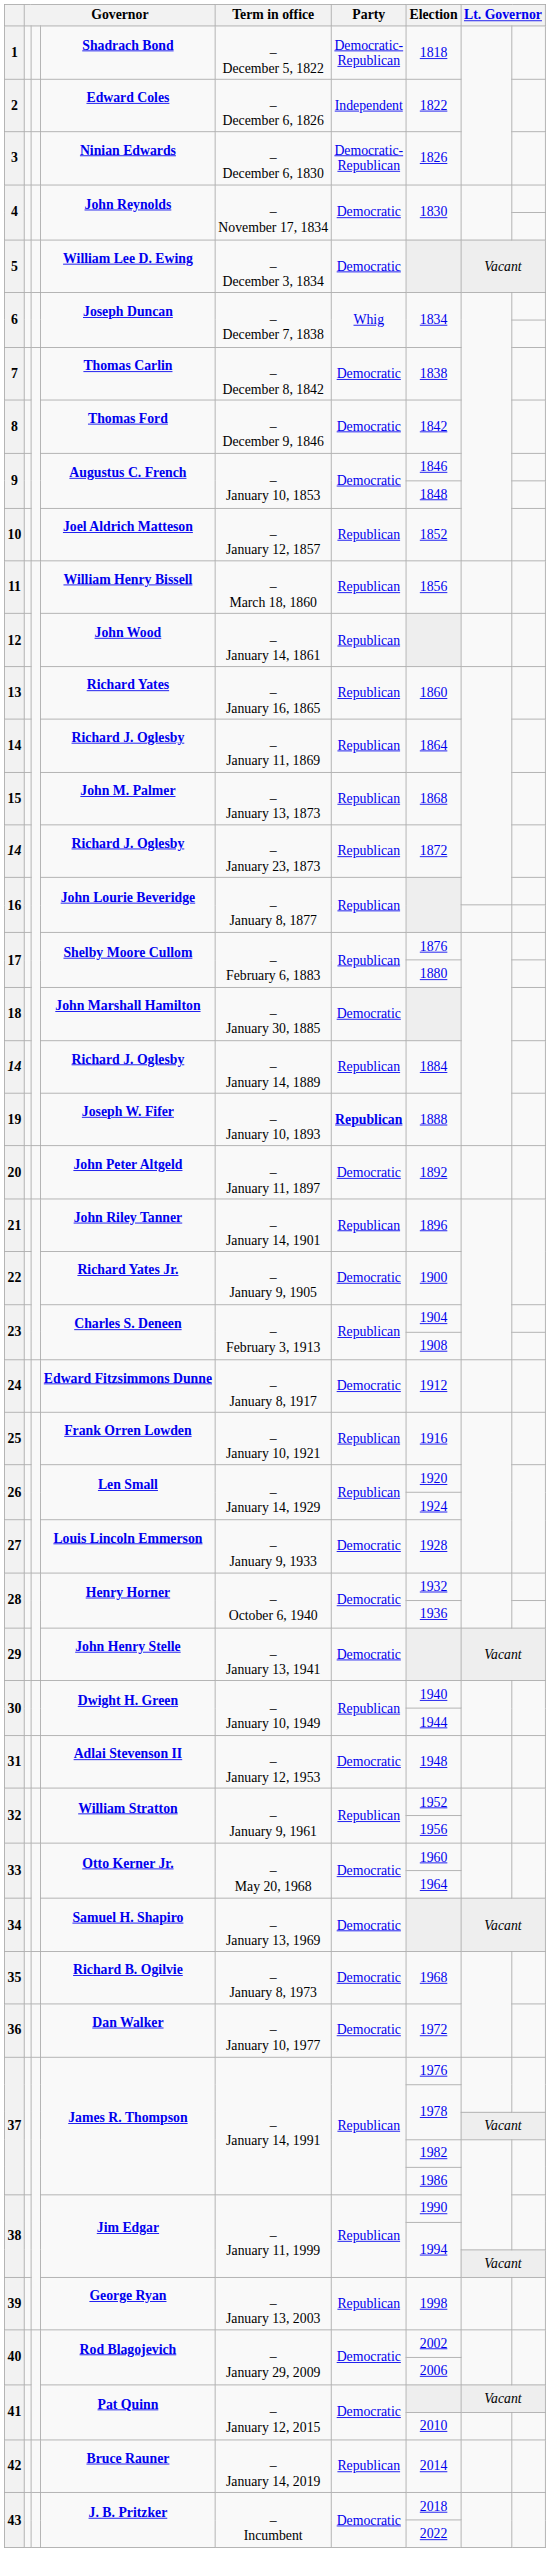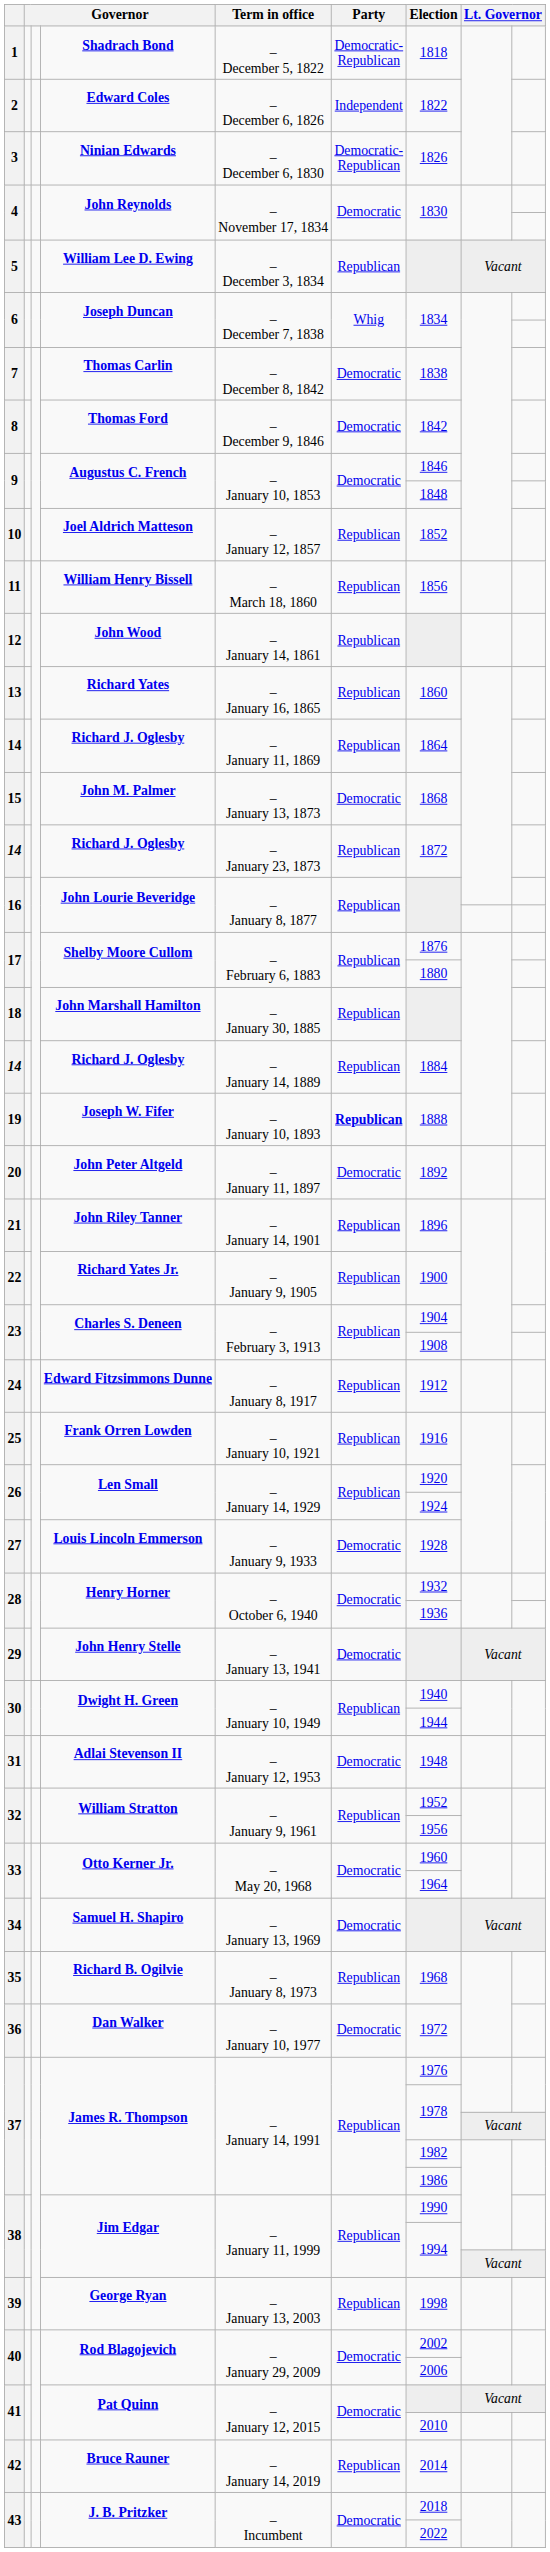(369, 266) Democratic -> (369, 266) Republican
(369, 798) Republican -> (369, 798) Democratic
(369, 1014) Democratic -> (369, 1014) Republican
(369, 1277) Democratic -> (369, 1277) Republican
(369, 1385) Democratic -> (369, 1385) Republican
(369, 1977) Democratic -> (369, 1977) Republican
